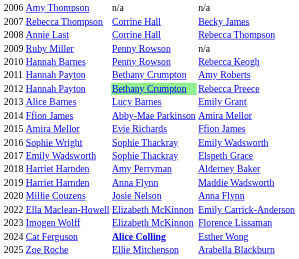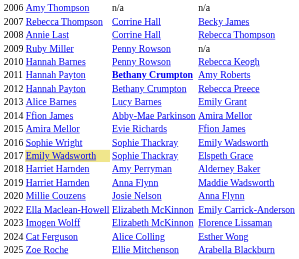(149, 75) normal -> (153, 75) bold
(149, 89) lightgreen background -> (149, 89) no background
(61, 156) no background -> (61, 156) khaki background
(139, 236) bold -> (138, 236) normal
